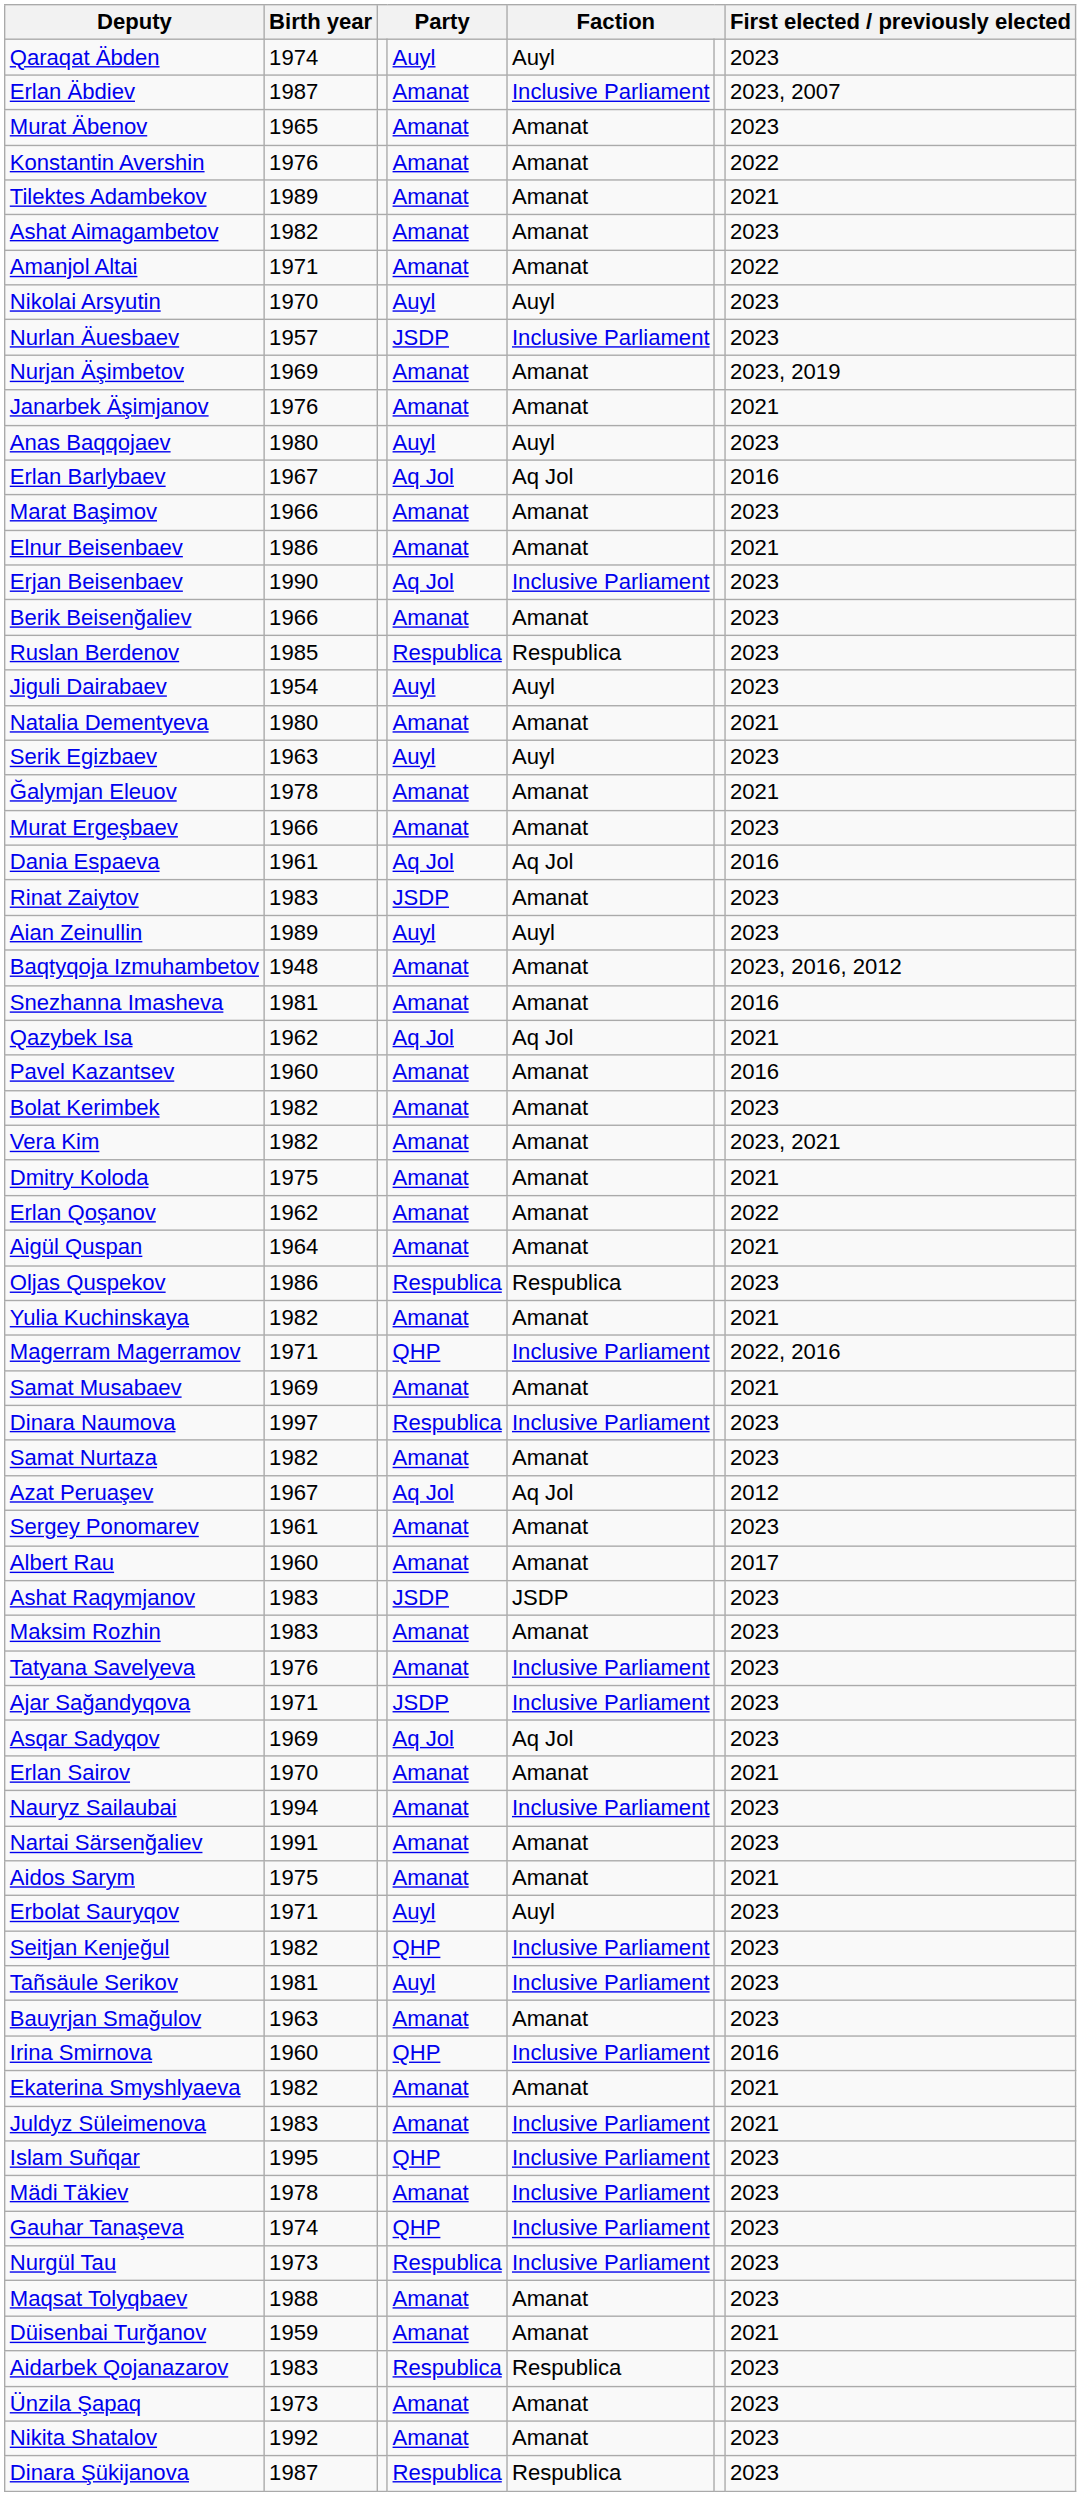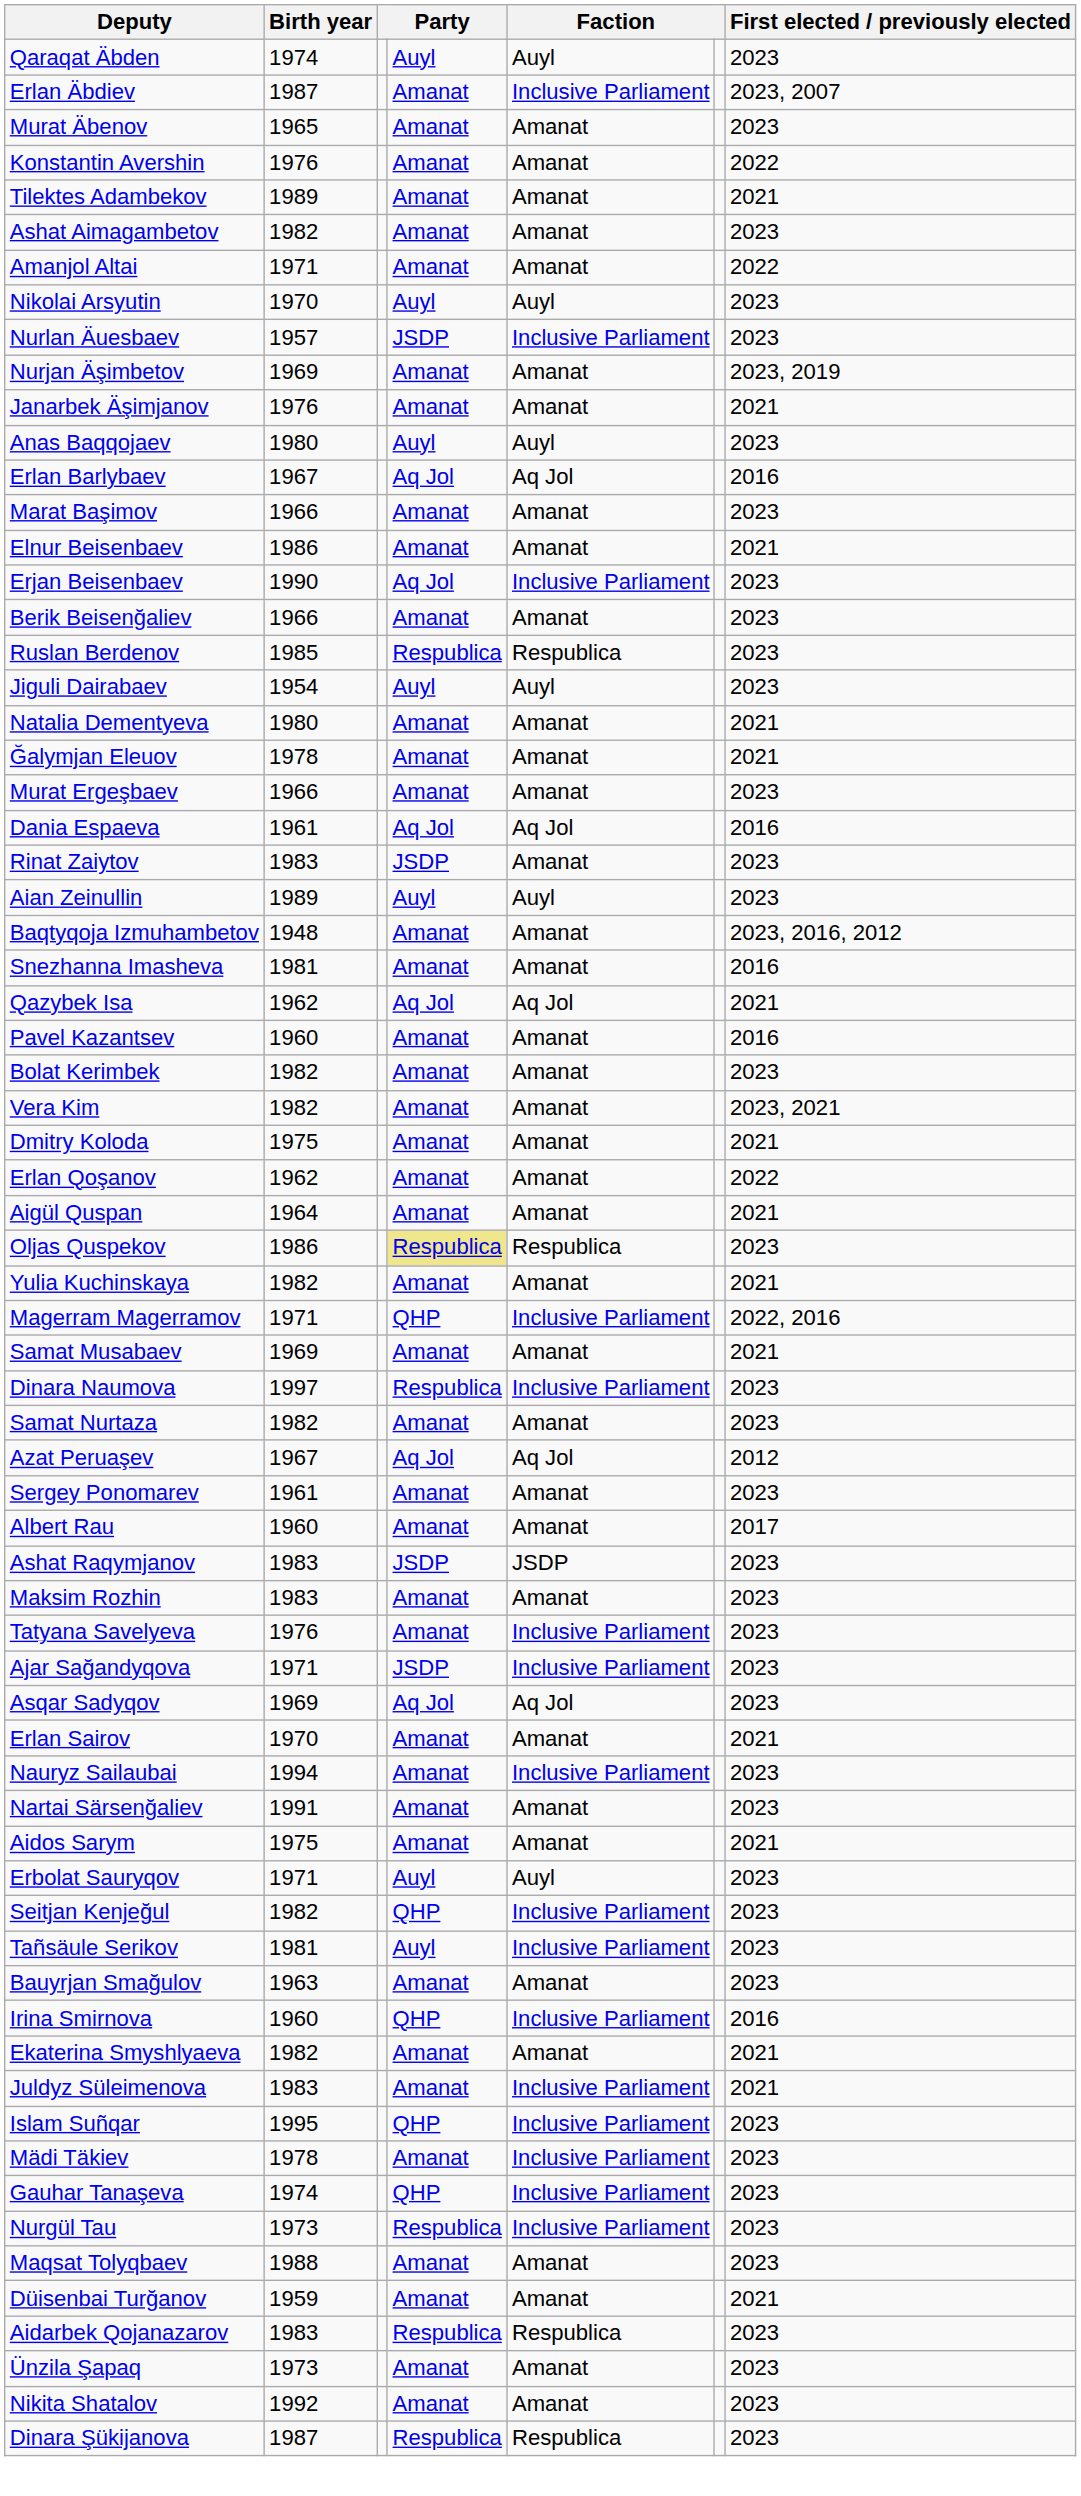- row: (83, 757)
(447, 1282) no background -> (447, 1247) khaki background
